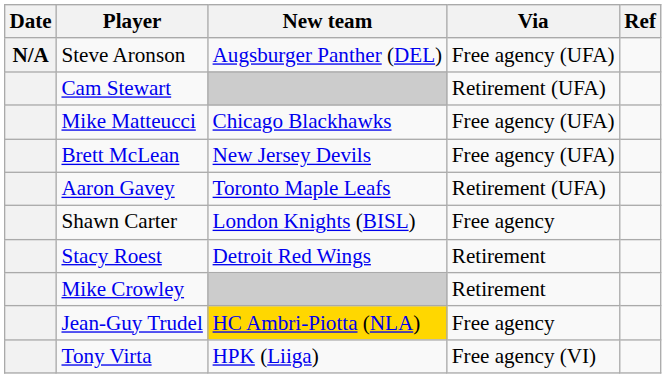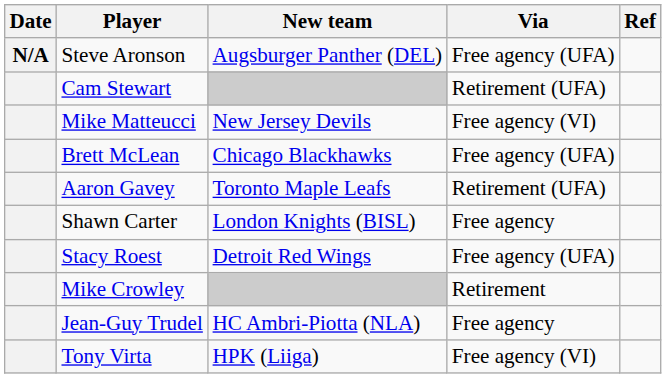(302, 121) Chicago Blackhawks -> (292, 121) New Jersey Devils
(533, 121) Free agency (UFA) -> (524, 121) Free agency (VI)
(292, 155) New Jersey Devils -> (302, 155) Chicago Blackhawks
(499, 255) Retirement -> (533, 255) Free agency (UFA)
(316, 322) gold background -> (316, 322) no background
